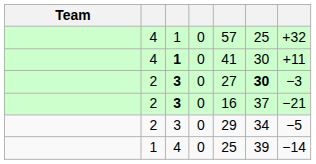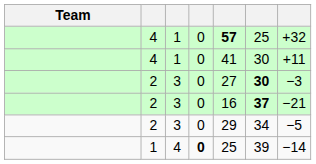(229, 37) normal -> (229, 37) bold
(177, 59) bold -> (177, 59) normal
(177, 81) bold -> (177, 81) normal
(177, 103) bold -> (177, 103) normal
(262, 103) normal -> (262, 103) bold
(201, 147) normal -> (201, 147) bold
